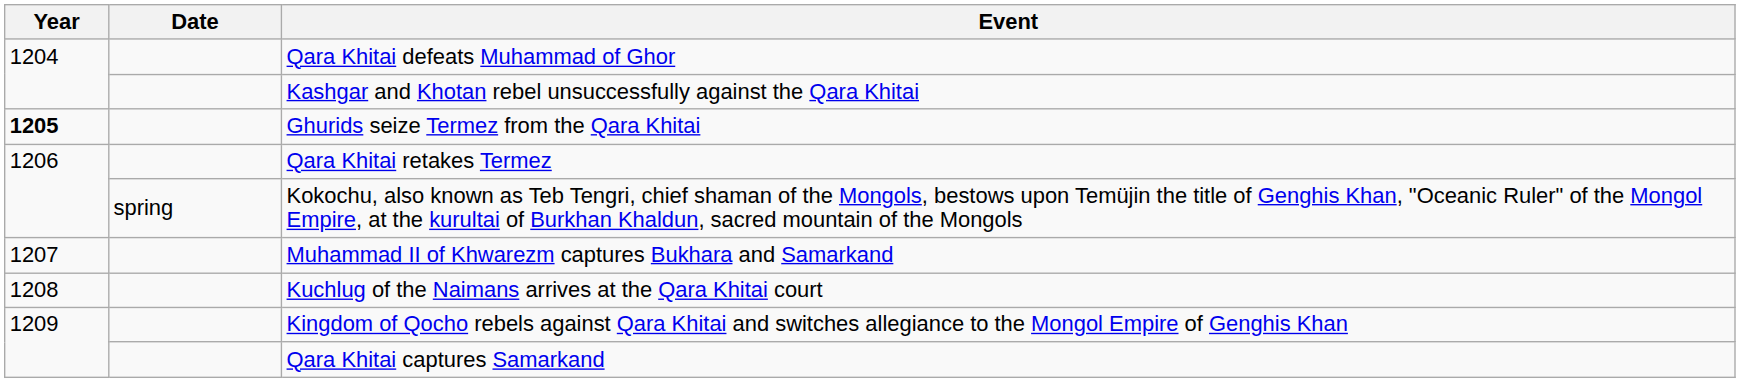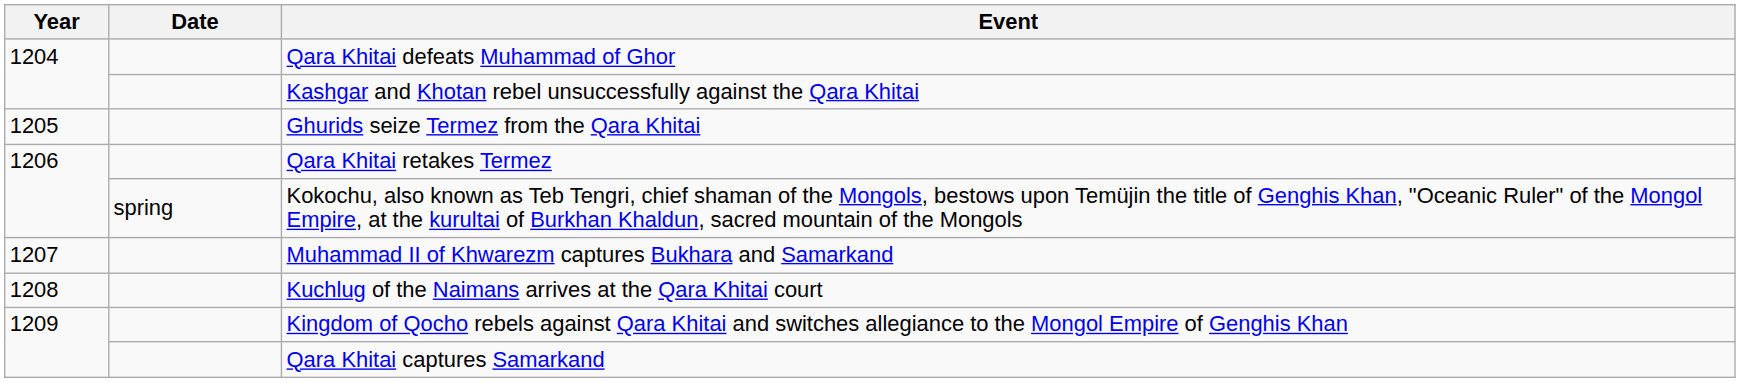(34, 126) bold -> (34, 126) normal
